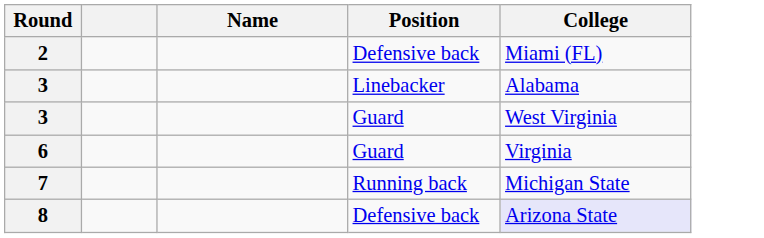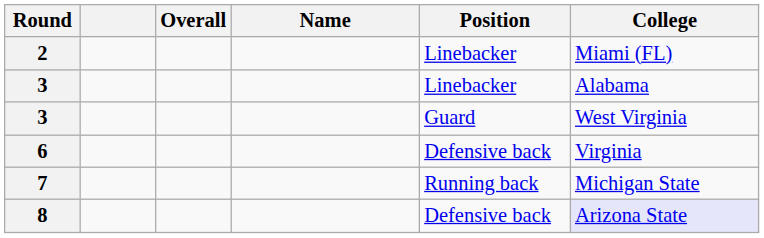+ column: (193, 20)
(416, 53) Defensive back -> (470, 53) Linebacker
(378, 150) Guard -> (488, 150) Defensive back
